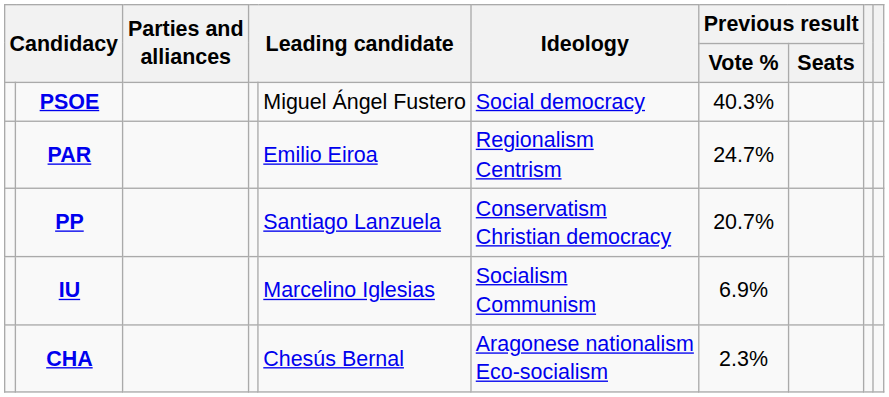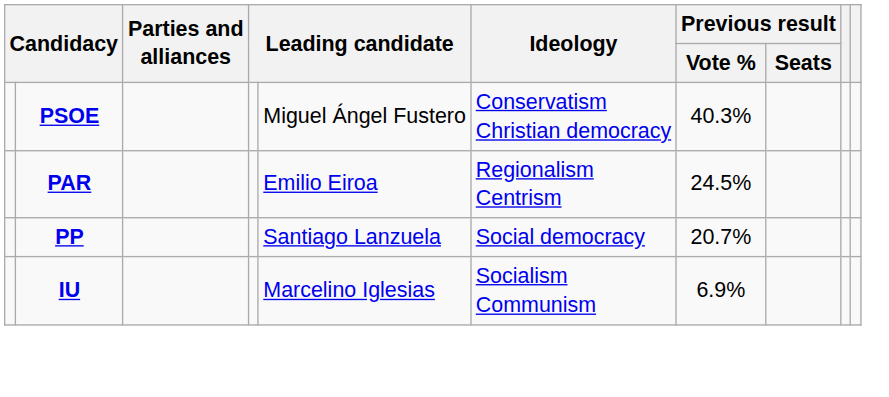(560, 101) Social democracy -> (573, 116) Conservatism Christian democracy
(744, 155) 24.7% -> (721, 184) 24.5%
(573, 222) Conservatism Christian democracy -> (560, 237) Social democracy
- row: (69, 358)
